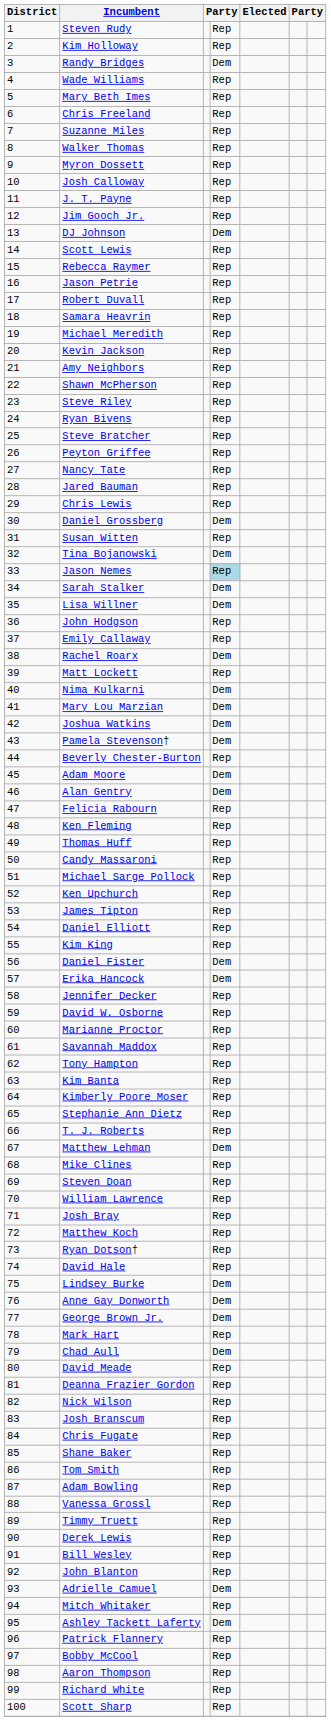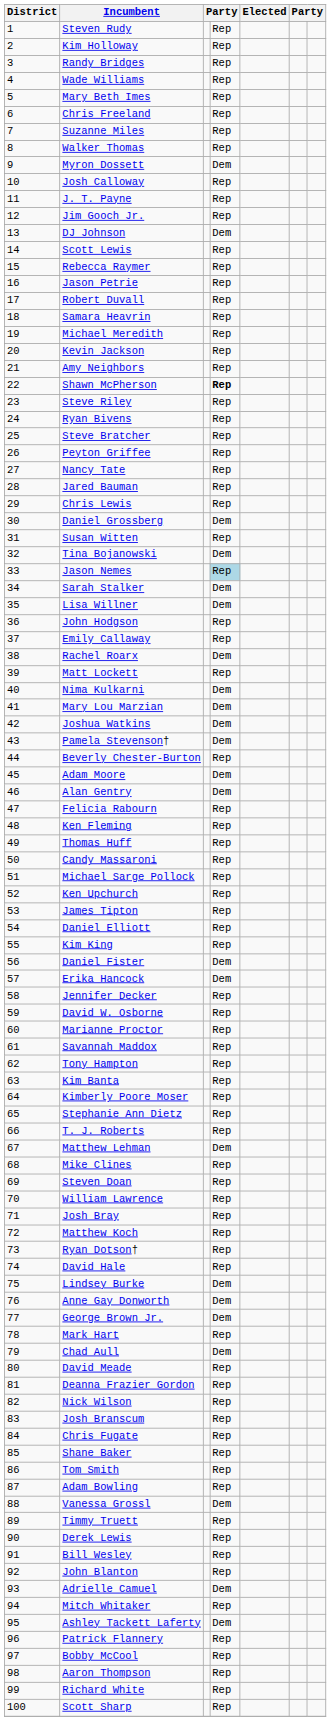(222, 64) Dem -> (222, 64) Rep
(222, 166) Rep -> (222, 166) Dem
(222, 386) normal -> (222, 386) bold
(222, 1505) Rep -> (222, 1505) Dem
